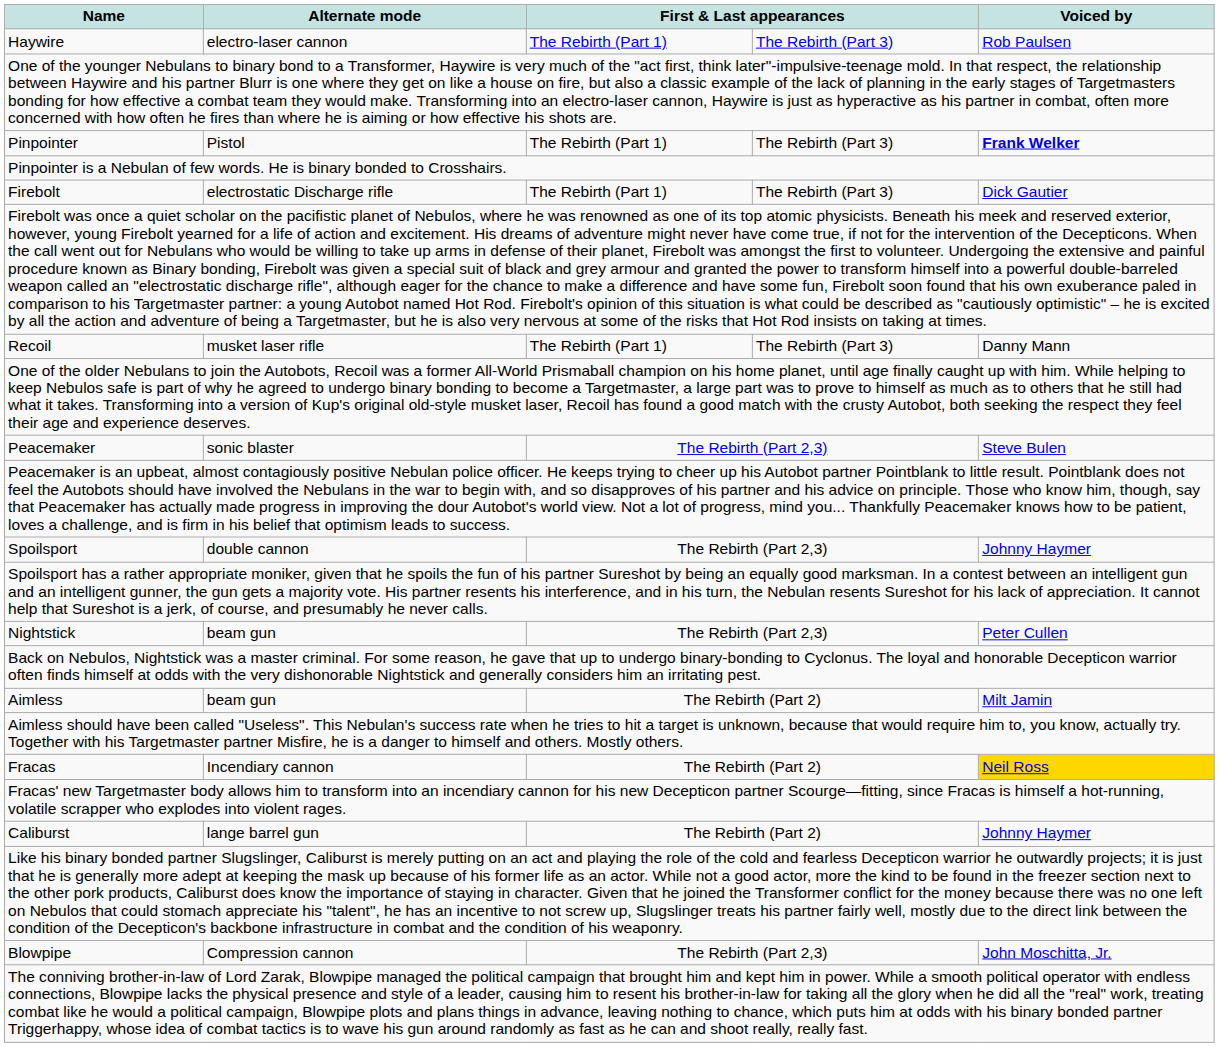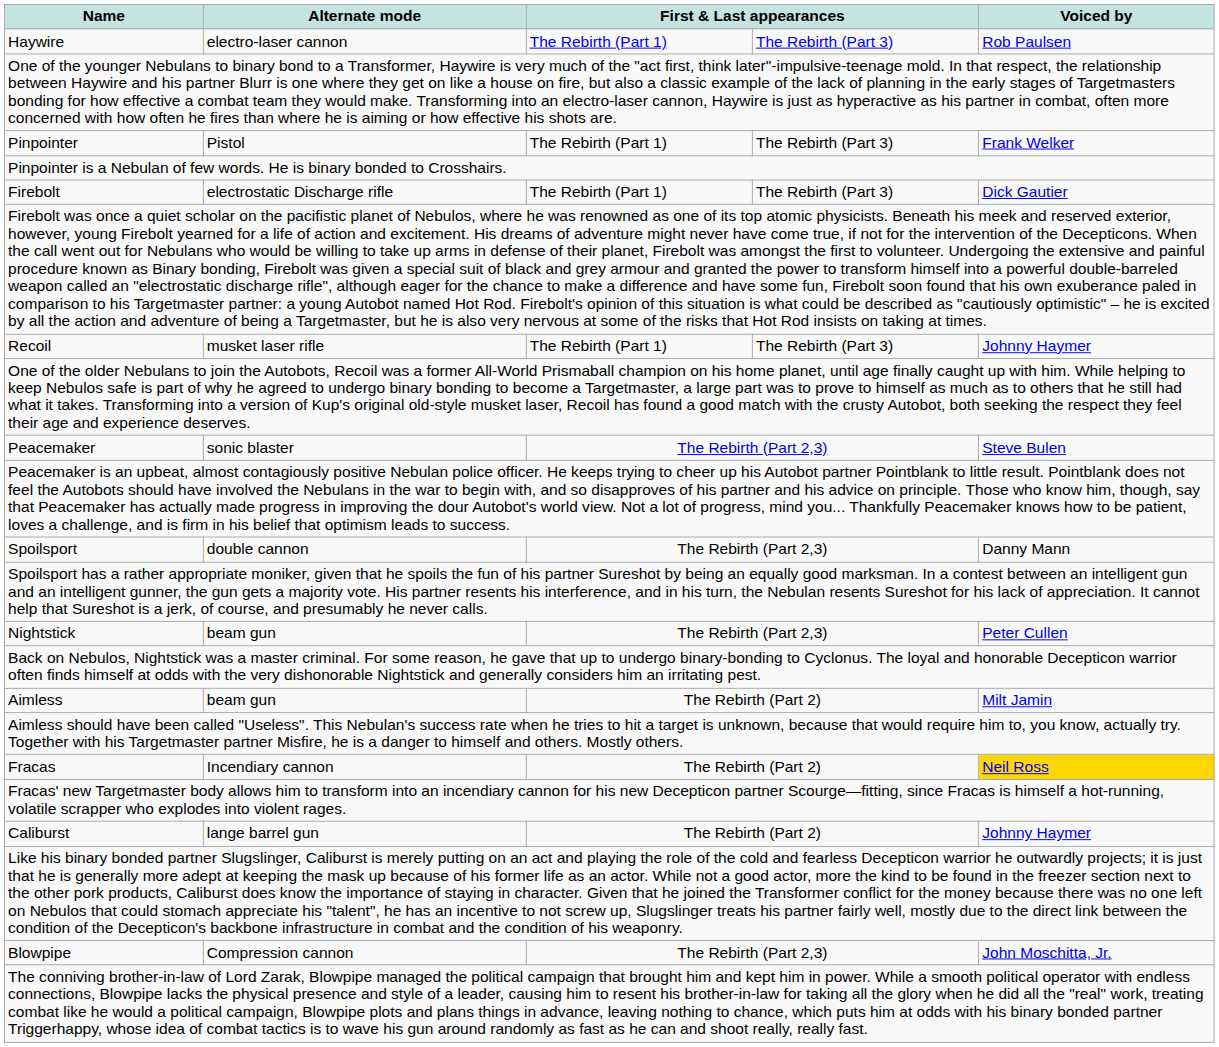(1031, 143) bold -> (1028, 143) normal
(1026, 346) Danny Mann -> (1037, 346) Johnny Haymer
(1037, 549) Johnny Haymer -> (1026, 549) Danny Mann
